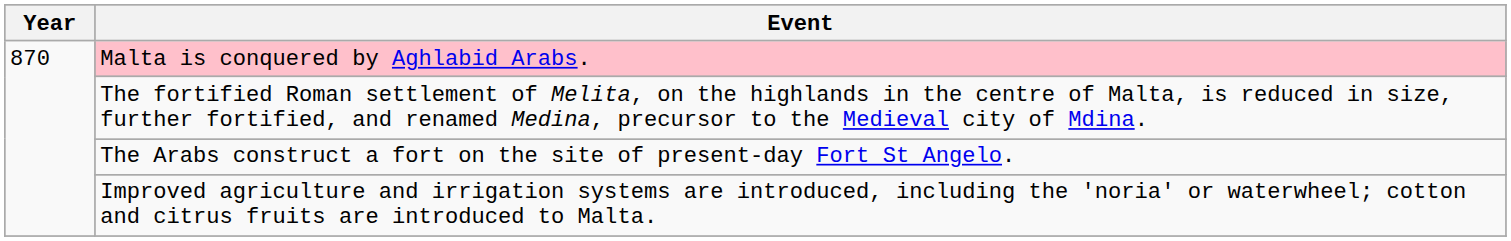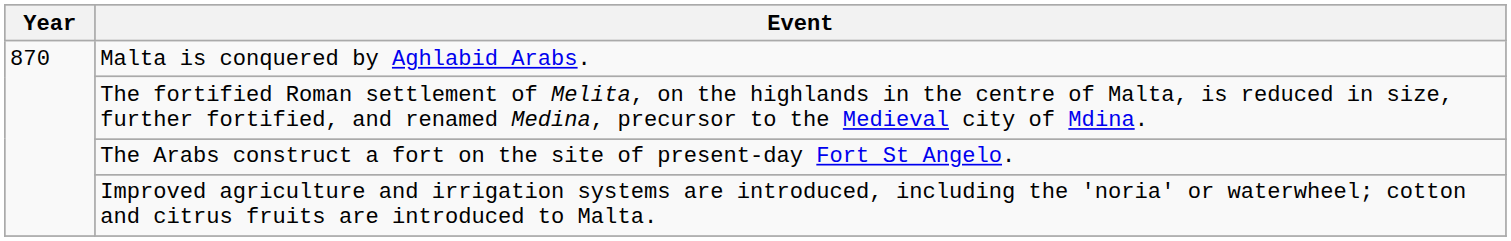(346, 59) pink background -> (346, 59) no background
